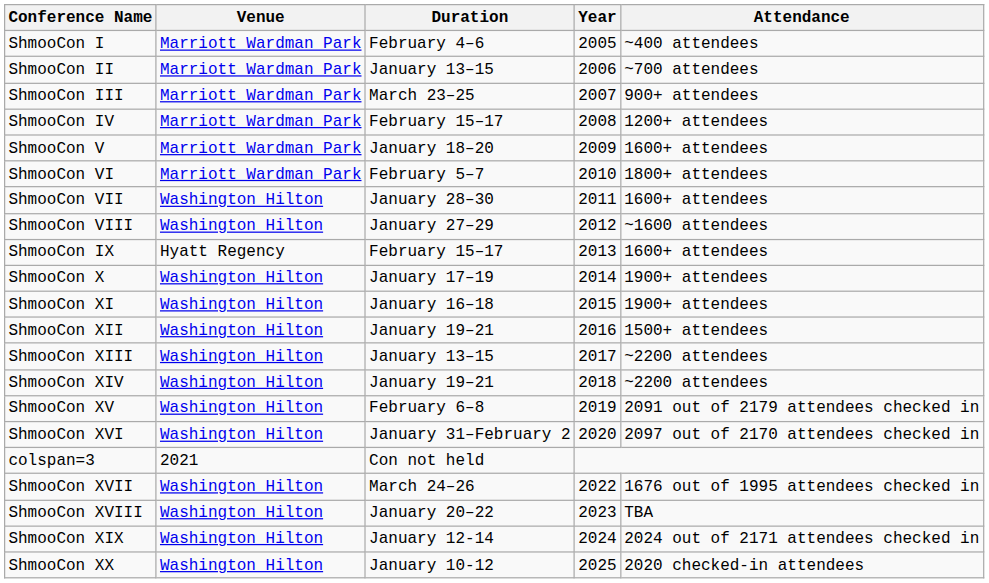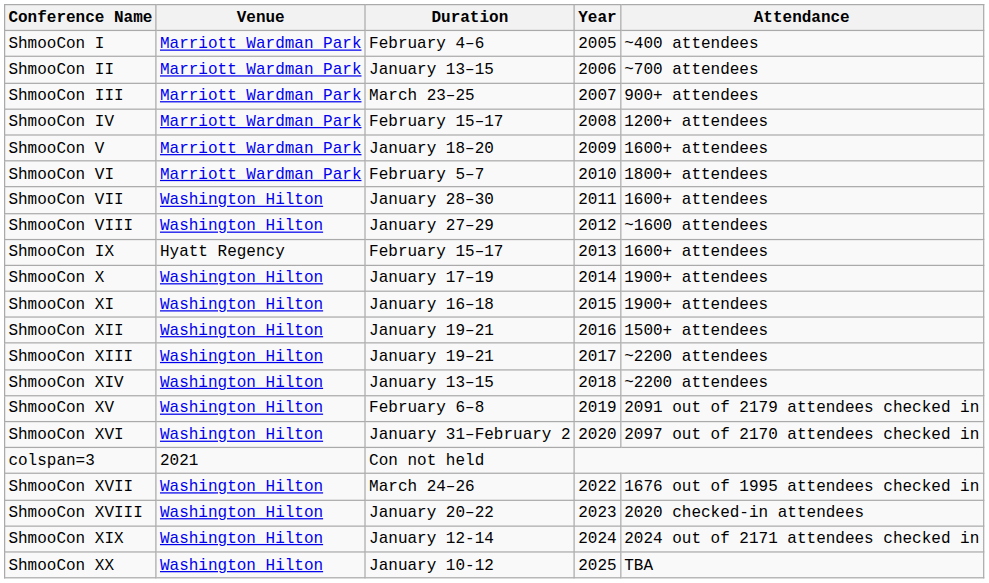(431, 356) January 13–15 -> (431, 356) January 19–21
(431, 382) January 19–21 -> (431, 382) January 13–15
(639, 513) TBA -> (744, 513) 2020 checked-in attendees
(744, 565) 2020 checked-in attendees -> (639, 565) TBA
